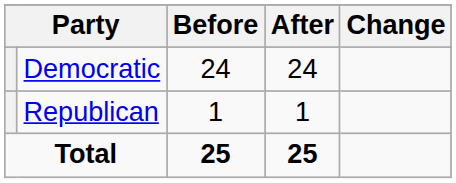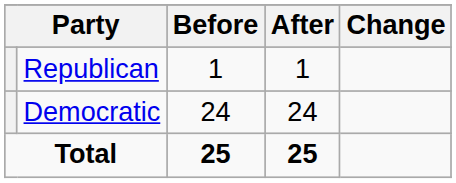rows swapped: (92, 68) <-> (91, 111)
